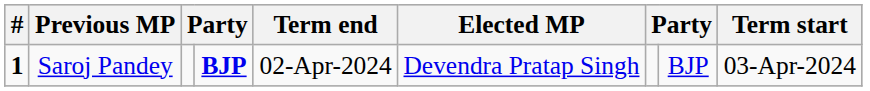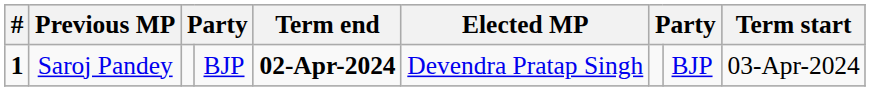(224, 65) bold -> (224, 65) normal
(326, 65) normal -> (328, 65) bold
